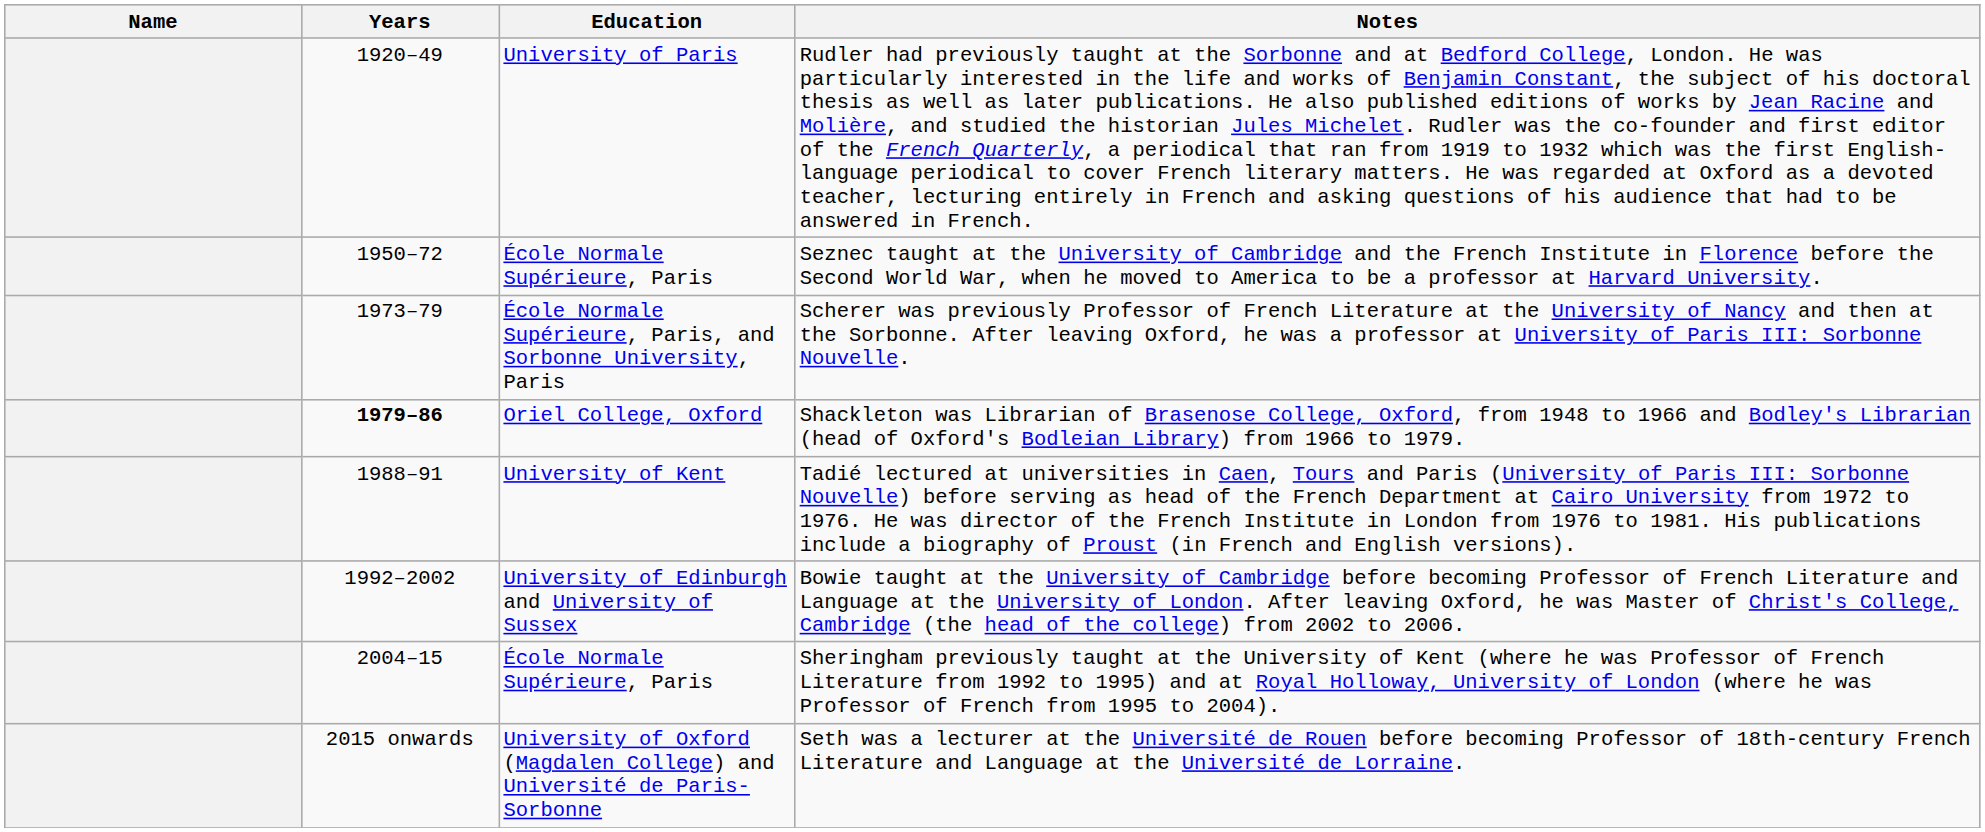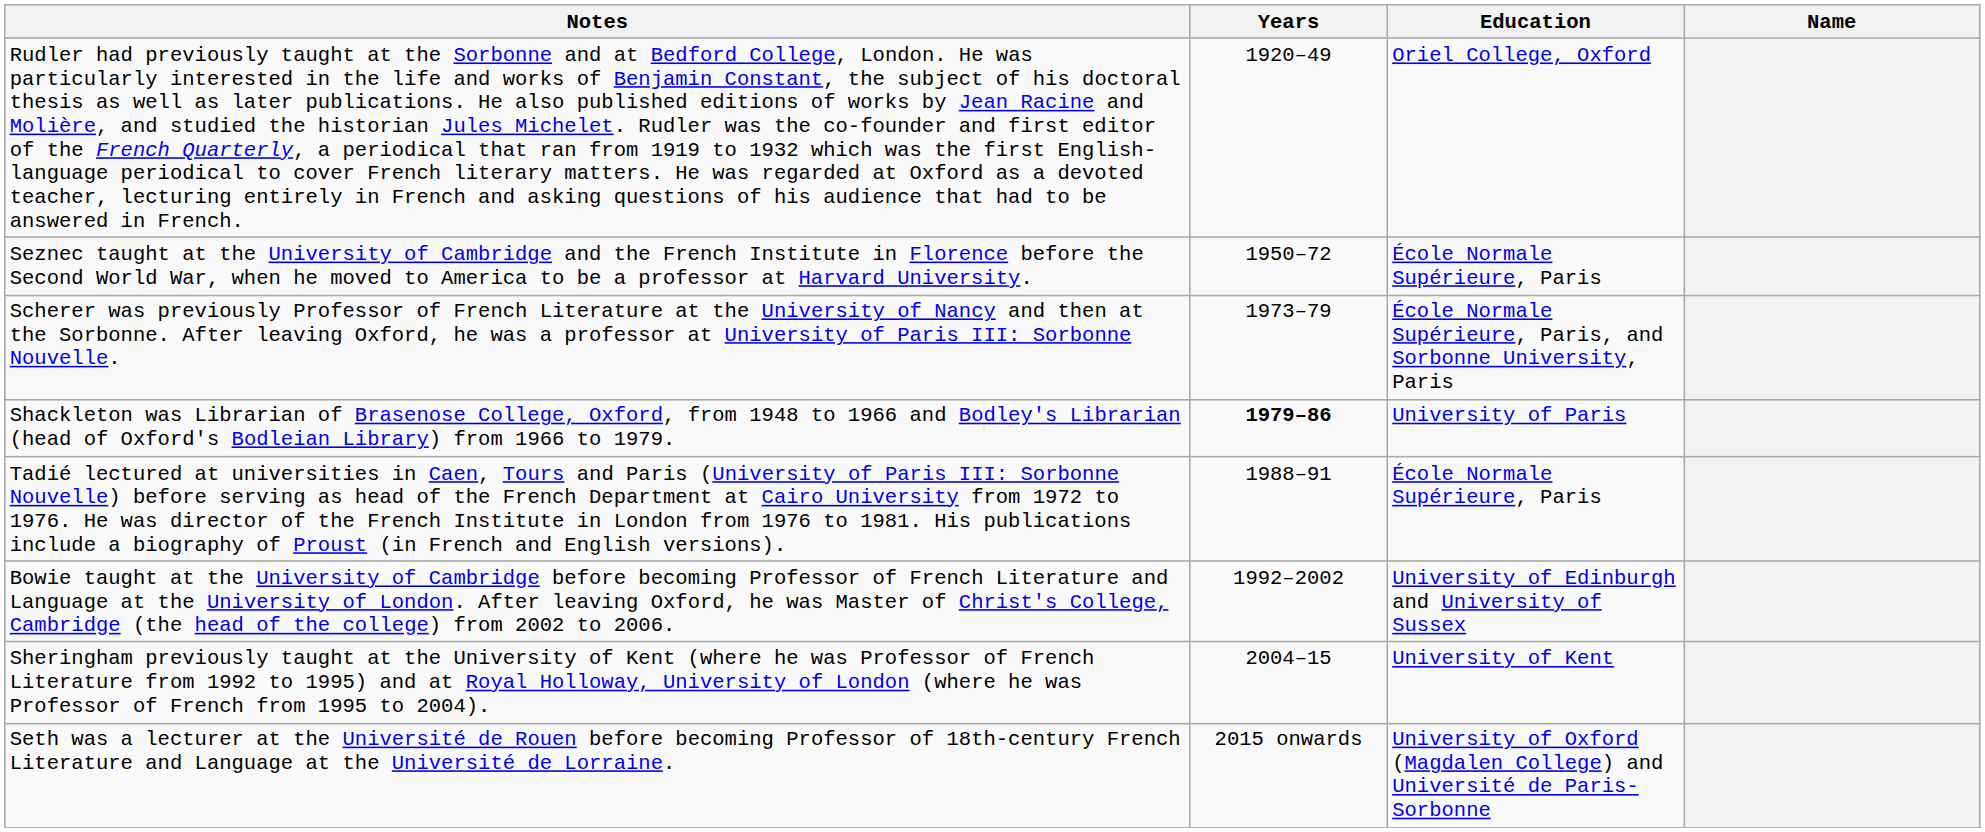columns swapped: (153, 22) <-> (1387, 22)
(621, 55) University of Paris -> (1522, 55) Oriel College, Oxford
(633, 416) Oriel College, Oxford -> (1509, 416) University of Paris
(614, 473) University of Kent -> (1497, 485) École Normale Supérieure, Paris
(608, 671) École Normale Supérieure, Paris -> (1503, 659) University of Kent
